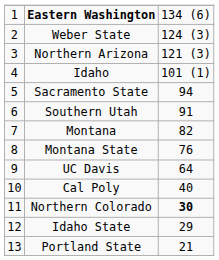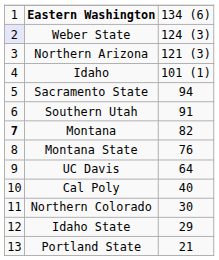(14, 34) no background -> (14, 34) lavender background
(14, 131) normal -> (14, 131) bold
(186, 208) bold -> (186, 208) normal
